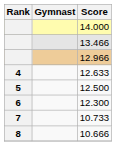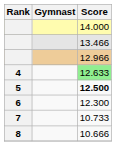(94, 73) no background -> (94, 73) lightgreen background
(94, 88) normal -> (94, 88) bold
